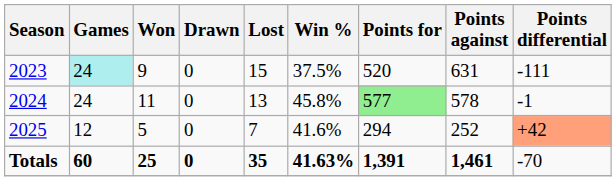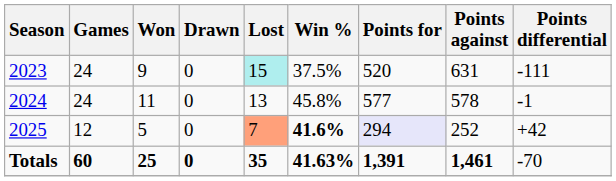(83, 70) paleturquoise background -> (83, 70) no background
(258, 70) no background -> (258, 70) paleturquoise background
(377, 100) lightgreen background -> (377, 100) no background
(253, 130) no background -> (253, 130) lightsalmon background
(317, 130) normal -> (319, 130) bold
(377, 130) no background -> (377, 130) lavender background
(532, 130) lightsalmon background -> (532, 130) no background
